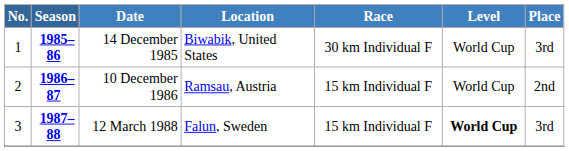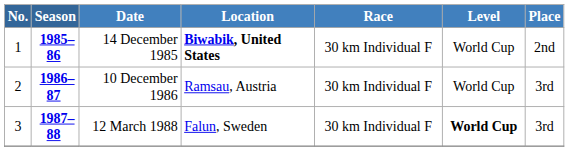(230, 47) normal -> (233, 47) bold
(544, 47) 3rd -> (544, 47) 2nd
(378, 87) 15 km Individual F -> (378, 87) 30 km Individual F
(544, 87) 2nd -> (544, 87) 3rd
(378, 126) 15 km Individual F -> (378, 126) 30 km Individual F
